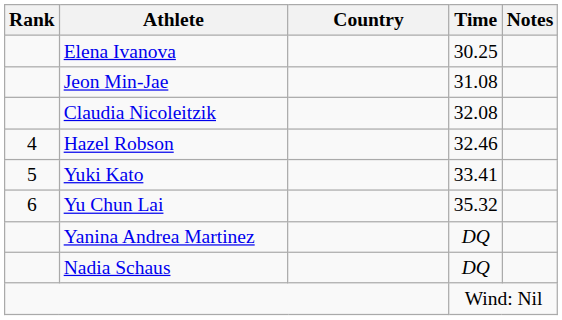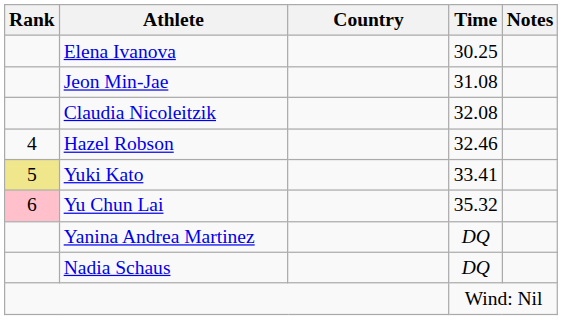(32, 174) no background -> (32, 174) khaki background
(32, 205) no background -> (32, 205) pink background
